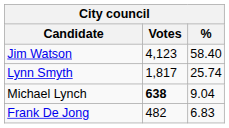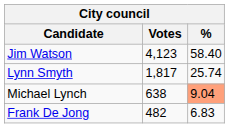(156, 93) bold -> (156, 93) normal
(203, 93) no background -> (203, 93) lightsalmon background
